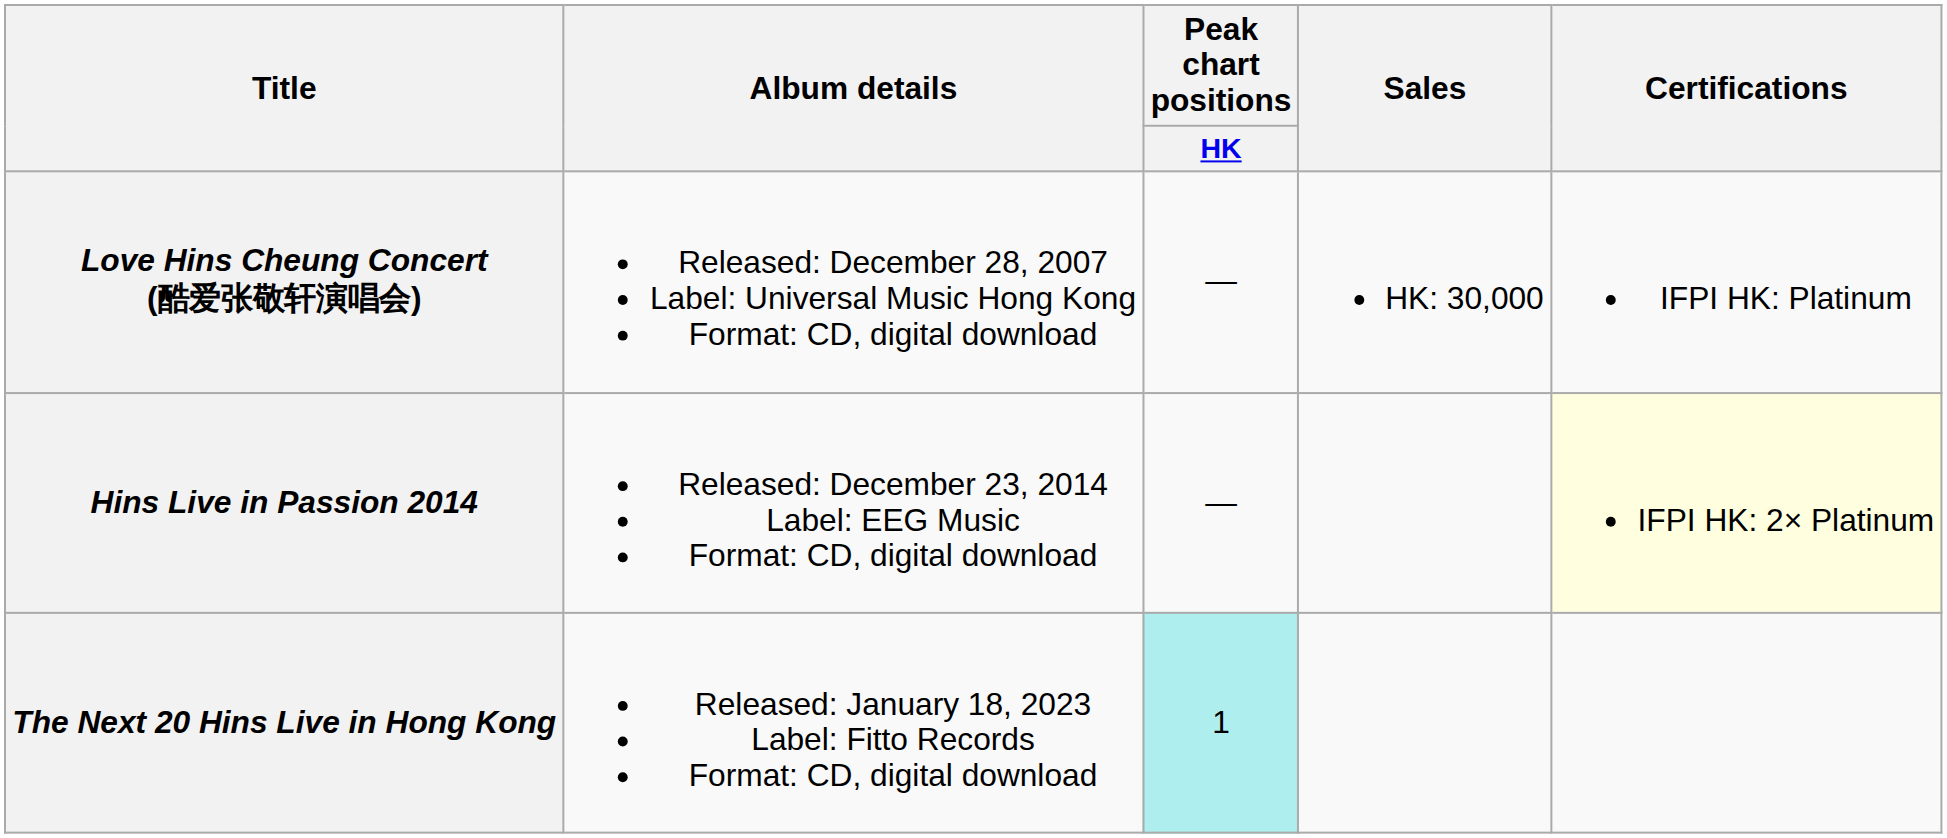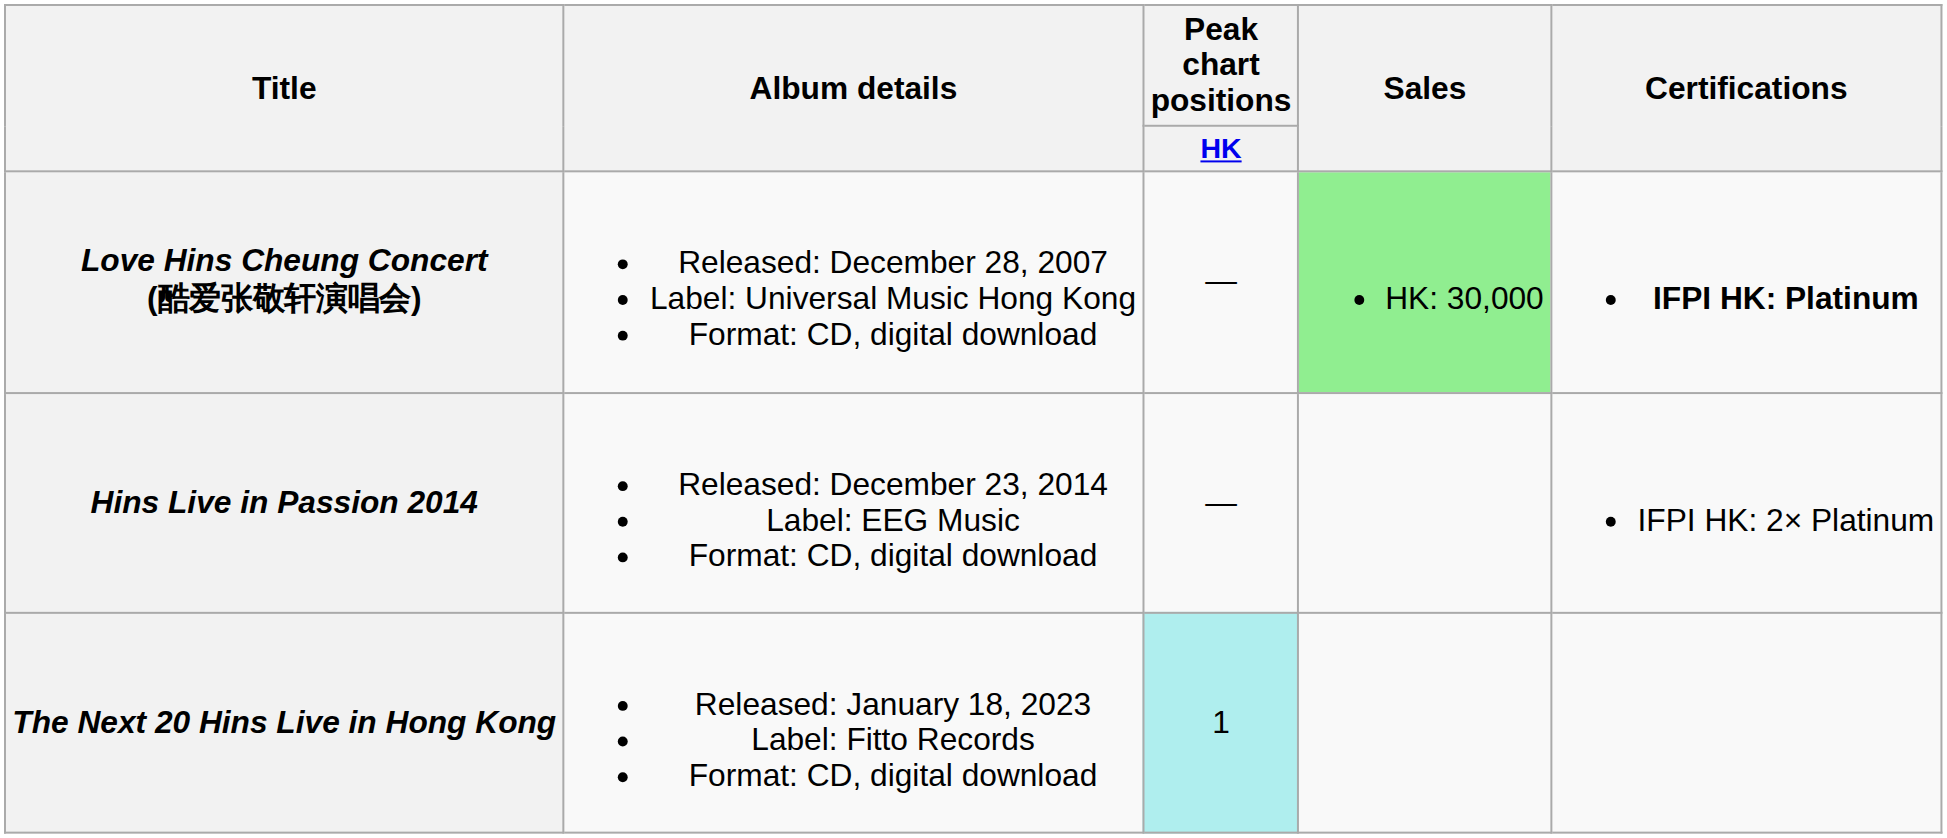(1425, 300) no background -> (1425, 300) lightgreen background
(1746, 300) normal -> (1746, 300) bold
(1746, 520) lightyellow background -> (1746, 520) no background
